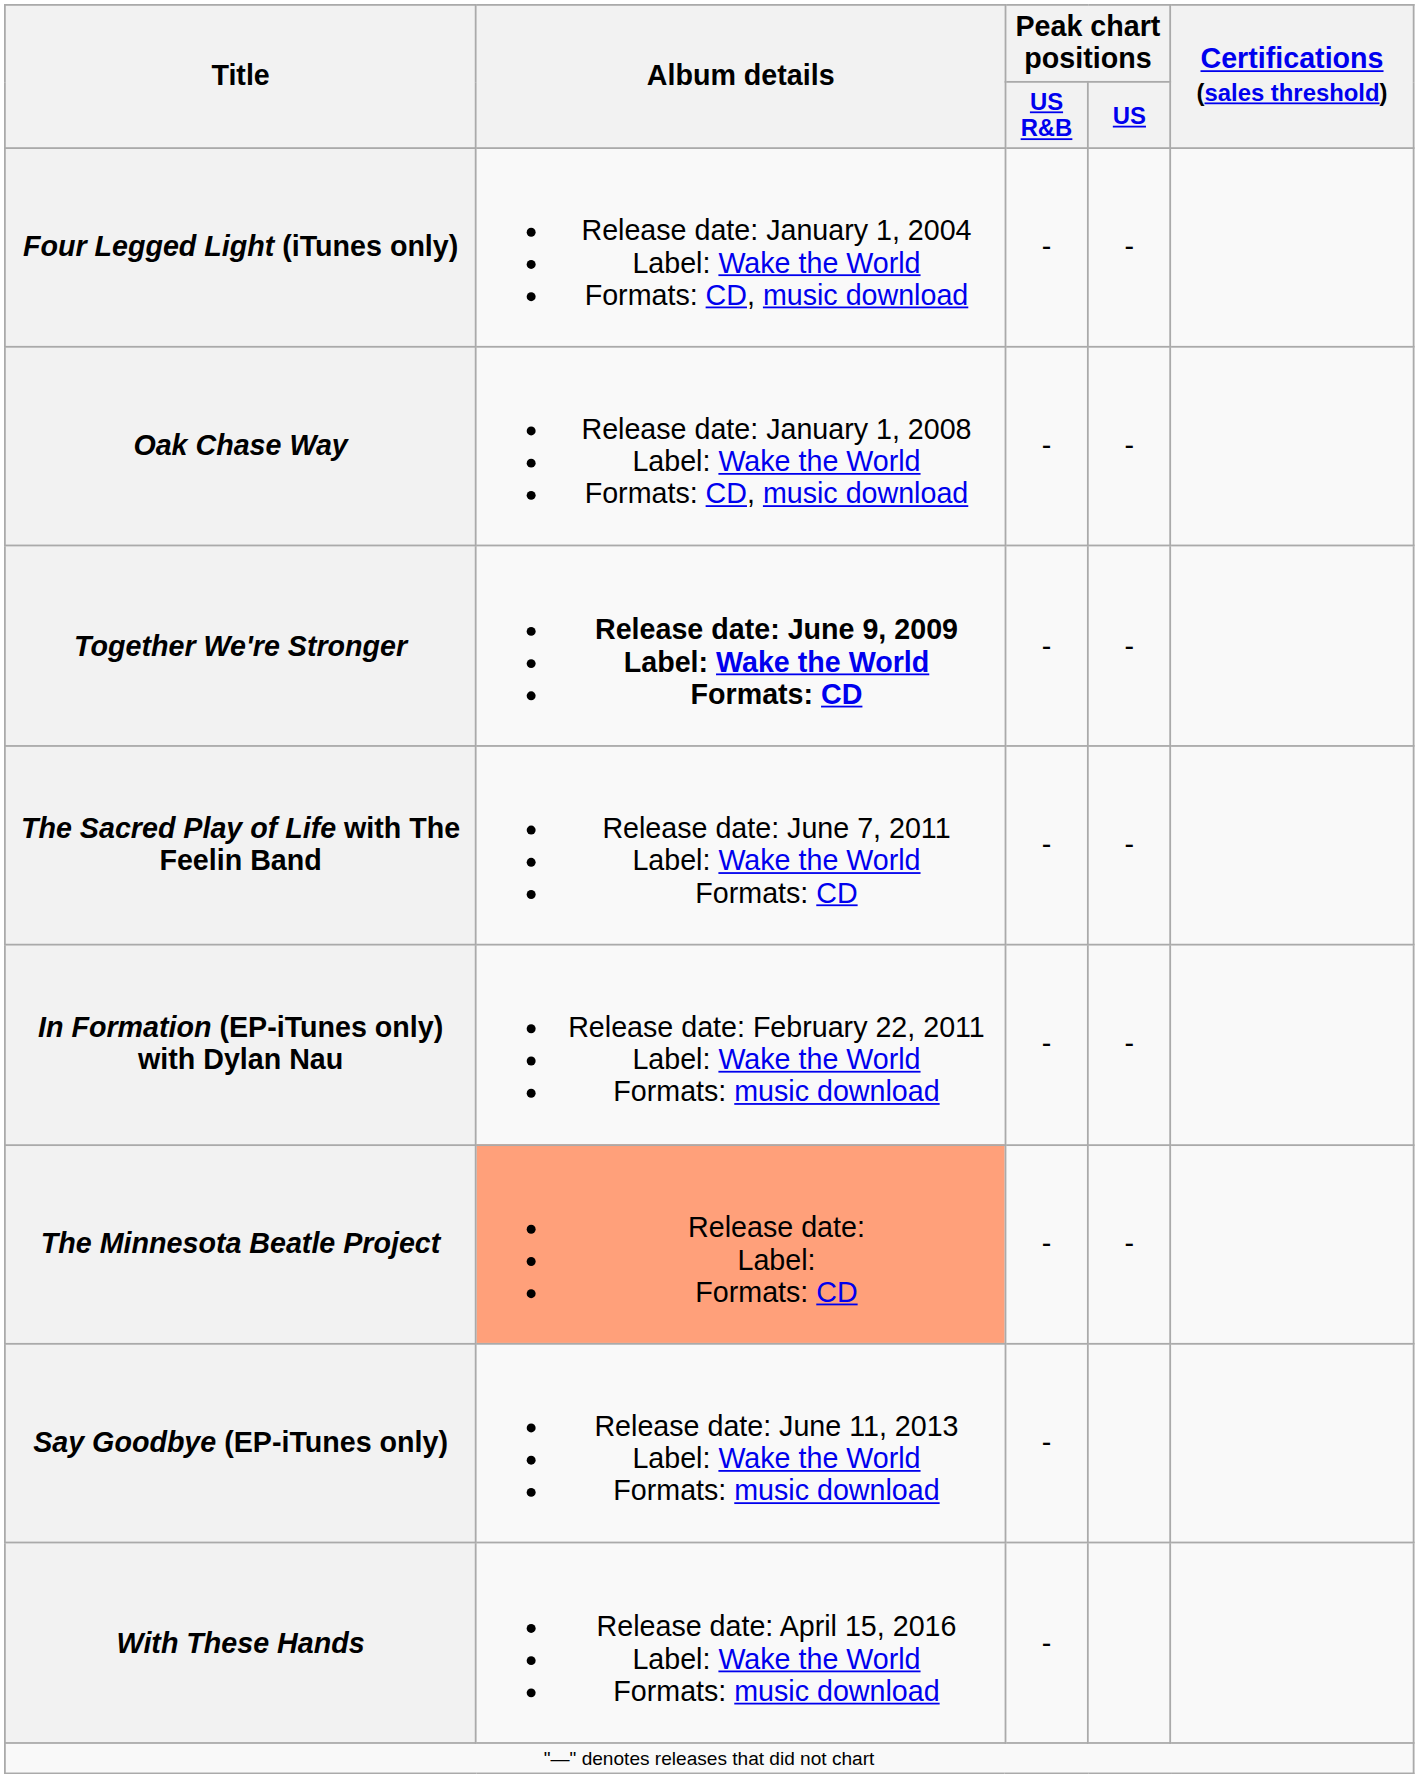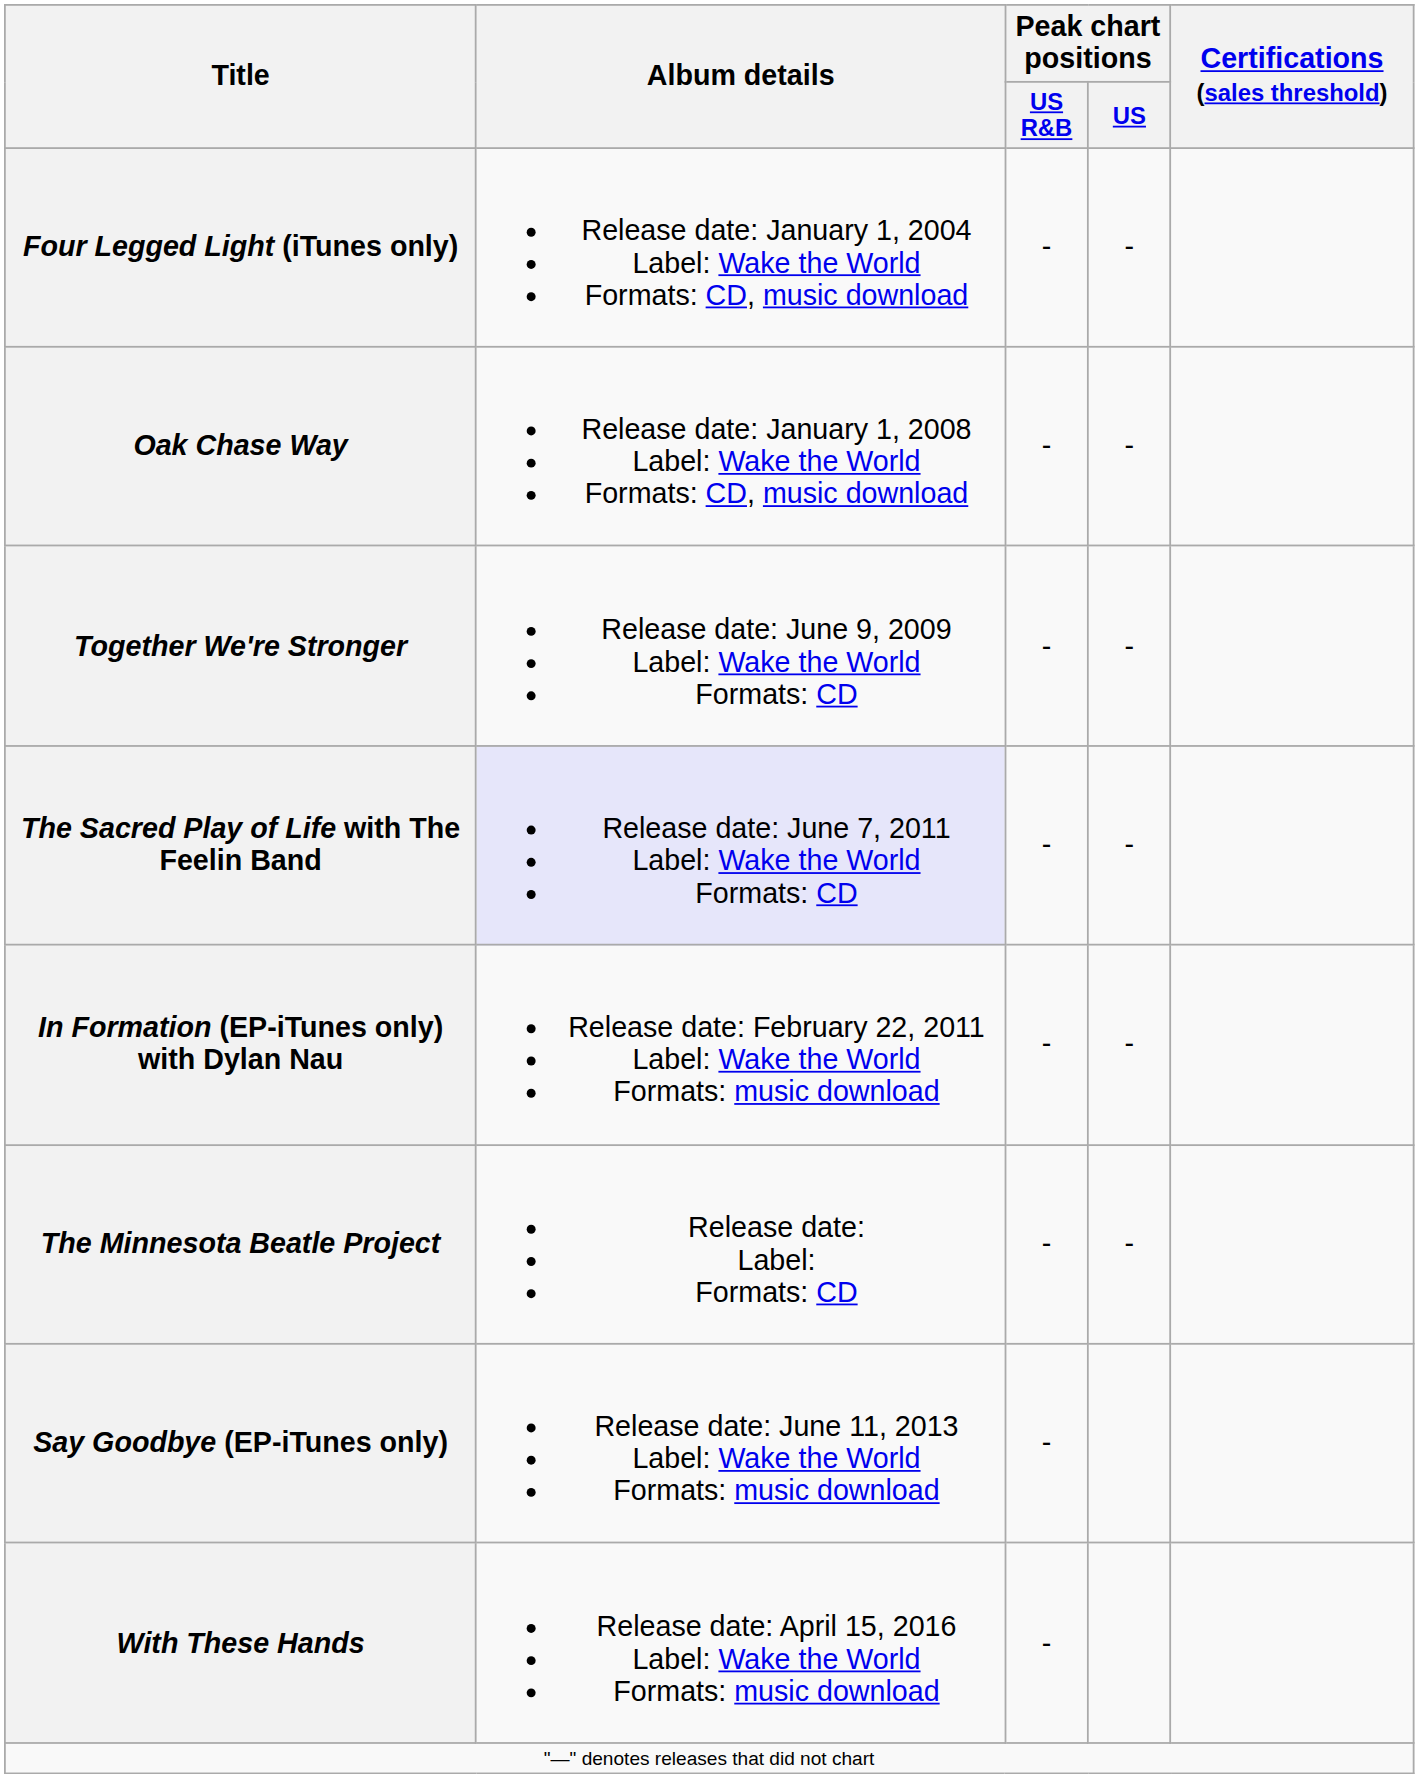(741, 662) bold -> (741, 662) normal
(741, 861) no background -> (741, 861) lavender background
(741, 1260) lightsalmon background -> (741, 1260) no background
